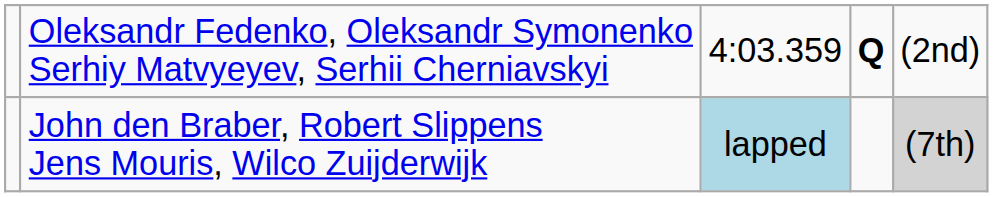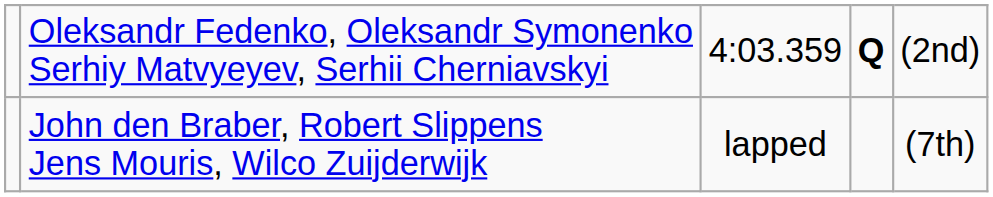(775, 143) lightblue background -> (775, 143) no background
(940, 143) lightgrey background -> (940, 143) no background
